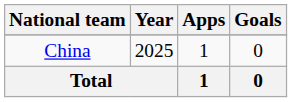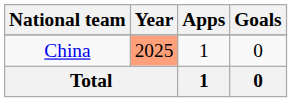(154, 50) no background -> (154, 50) lightsalmon background
